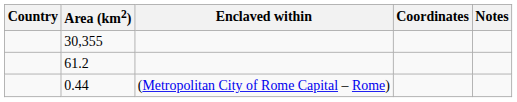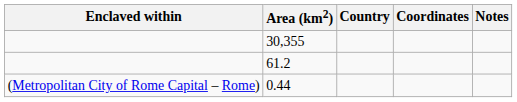columns swapped: (33, 17) <-> (264, 17)
